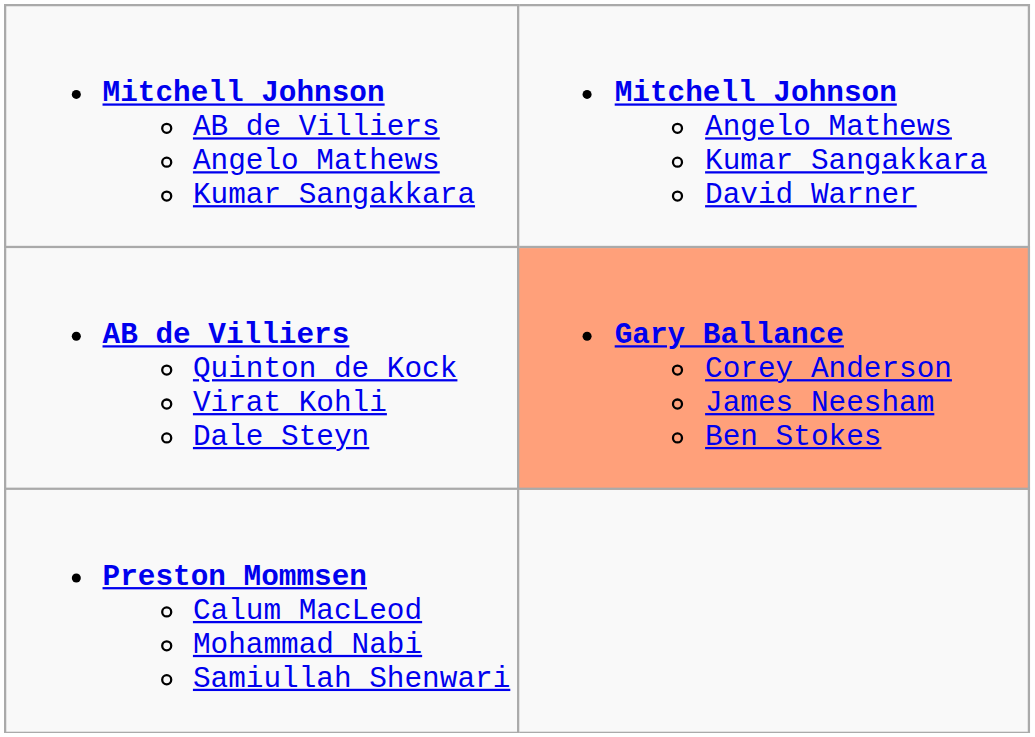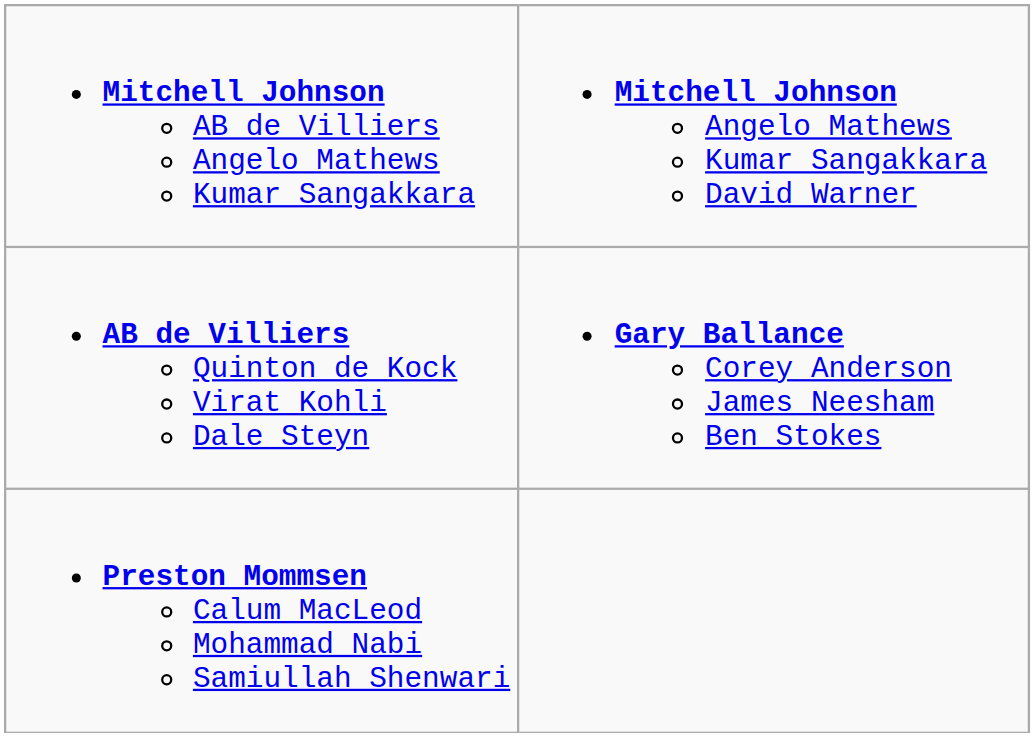(773, 385) lightsalmon background -> (773, 385) no background
